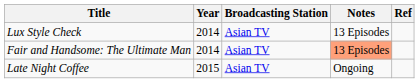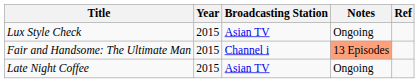(208, 31) 2014 -> (208, 31) 2015
(361, 31) 13 Episodes -> (353, 31) Ongoing
(208, 50) 2014 -> (208, 50) 2015
(247, 50) Asian TV -> (247, 50) Channel i
